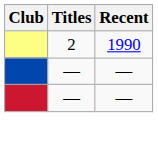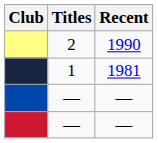+ row: (72, 71)
